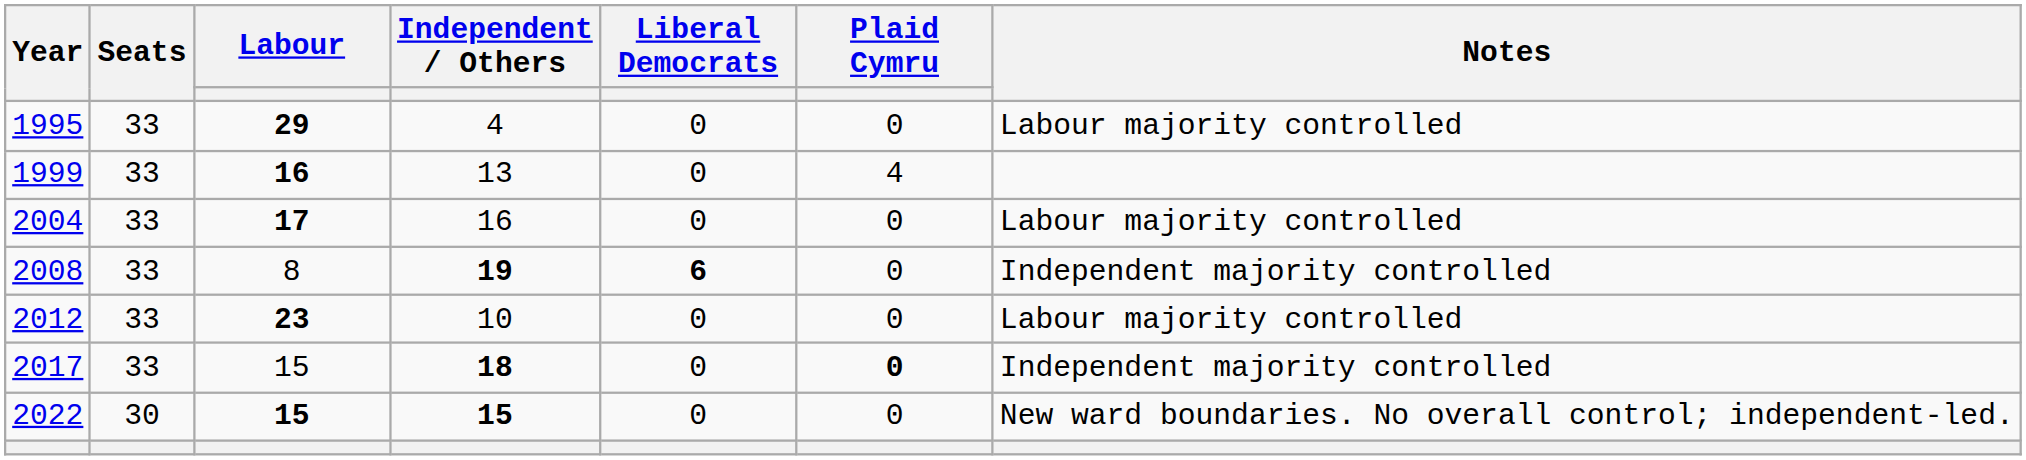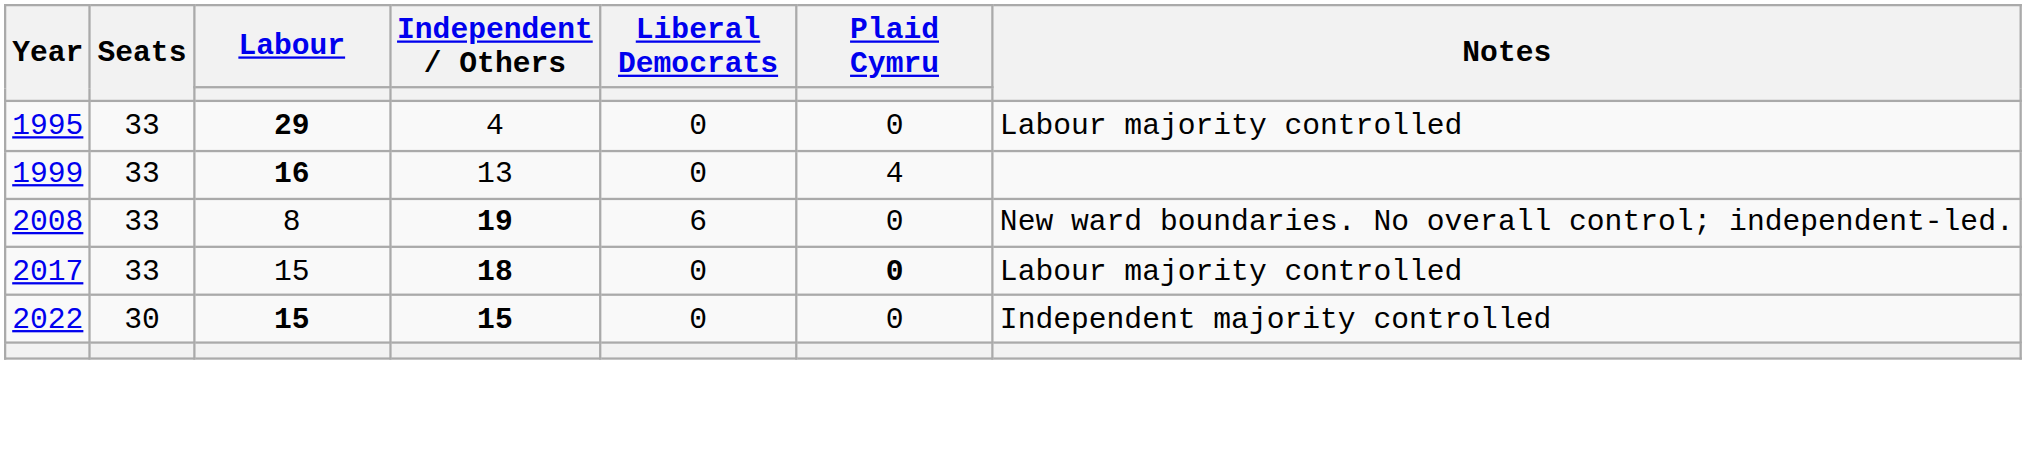- row: (48, 223)
(698, 271) bold -> (698, 223) normal
(1276, 271) Independent majority controlled -> (1507, 223) New ward boundaries. No overall control; independent-led.
- row: (48, 319)
(1276, 367) Independent majority controlled -> (1231, 271) Labour majority controlled
(1507, 416) New ward boundaries. No overall control; independent-led. -> (1276, 319) Independent majority controlled
